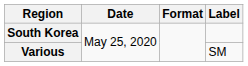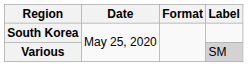(217, 52) no background -> (217, 52) lightgrey background
